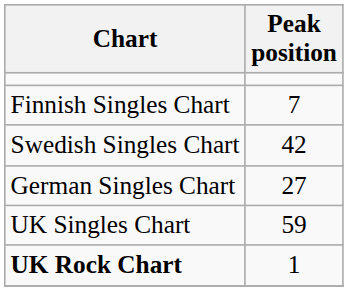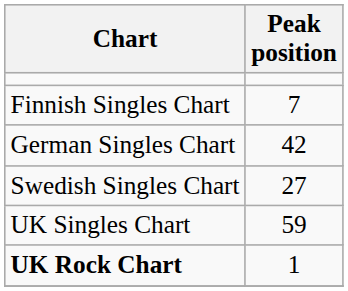(125, 144) Swedish Singles Chart -> (123, 144) German Singles Chart
(123, 184) German Singles Chart -> (125, 184) Swedish Singles Chart
